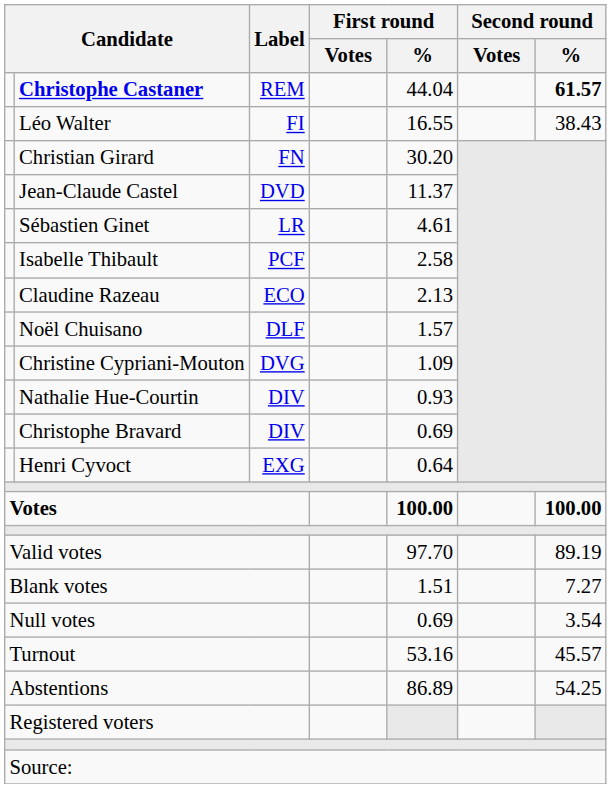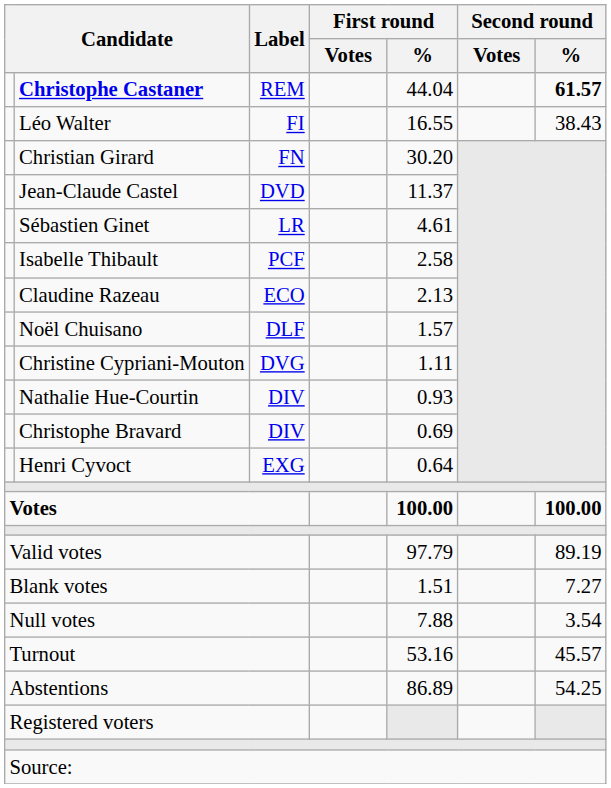(435, 362) 1.09 -> (435, 362) 1.11
(430, 552) 97.70 -> (430, 552) 97.79
(435, 620) 0.69 -> (435, 620) 7.88
